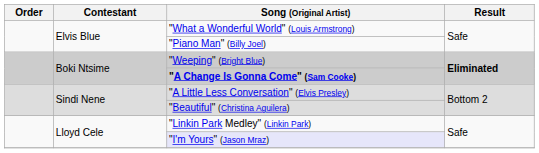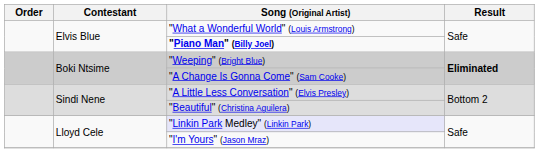(217, 45) normal -> (222, 45) bold
(262, 76) bold -> (257, 76) normal
(240, 124) no background -> (240, 124) lavender background
(219, 140) lavender background -> (219, 140) no background
